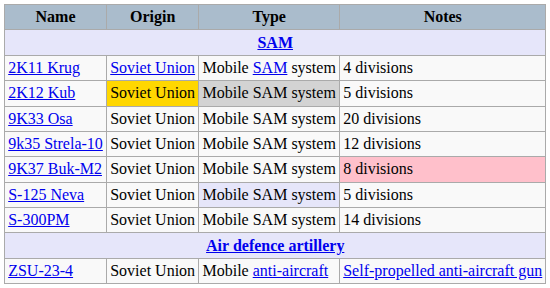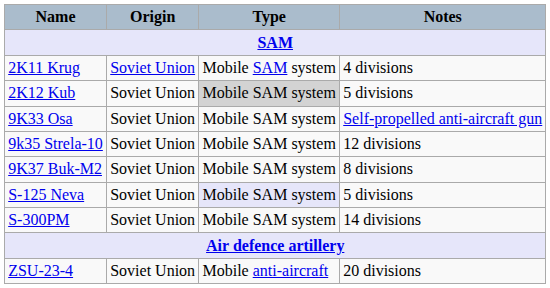(153, 93) gold background -> (153, 93) no background
(382, 118) 20 divisions -> (443, 118) Self-propelled anti-aircraft gun
(378, 169) pink background -> (378, 169) no background
(443, 270) Self-propelled anti-aircraft gun -> (382, 270) 20 divisions
